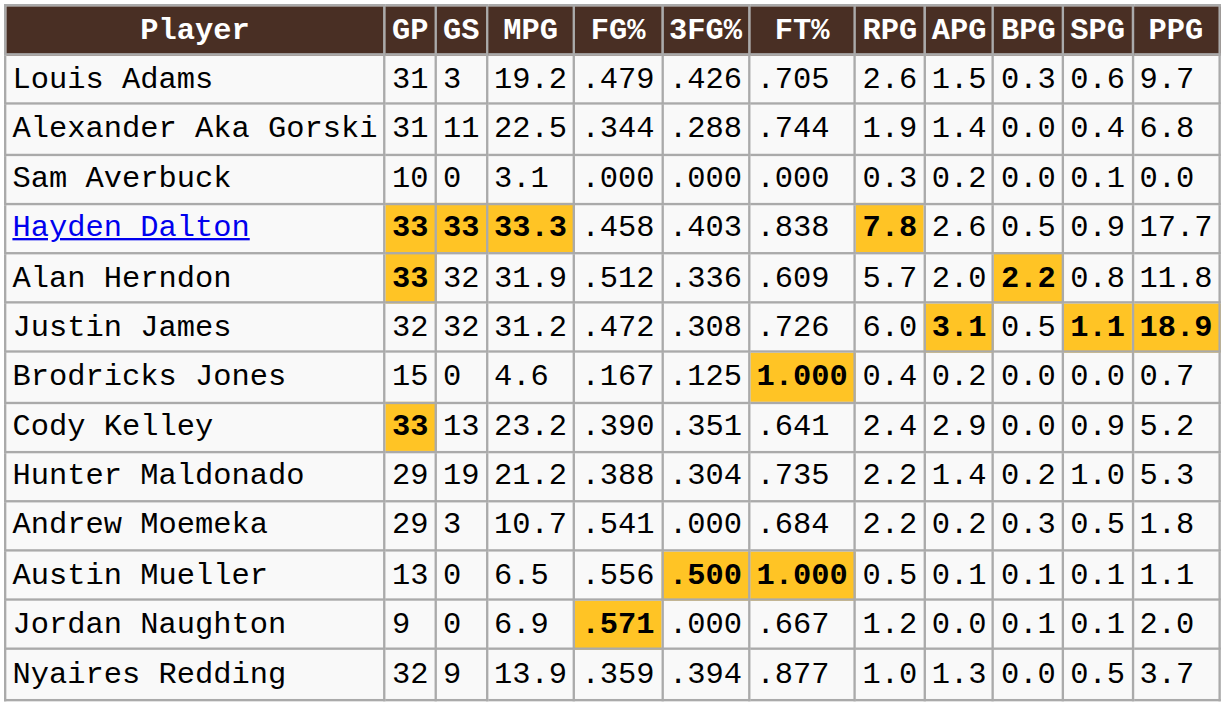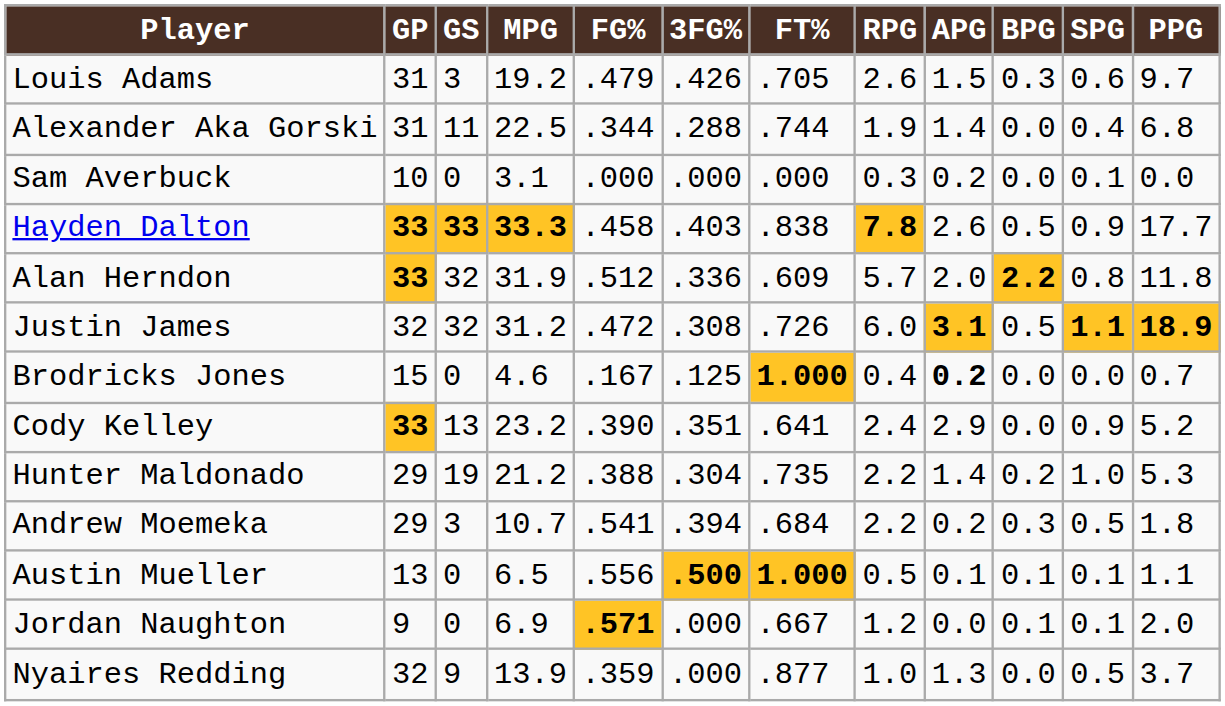(959, 377) normal -> (959, 377) bold
(706, 526) .000 -> (706, 526) .394
(706, 674) .394 -> (706, 674) .000
